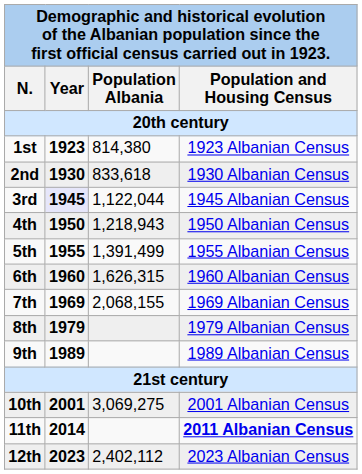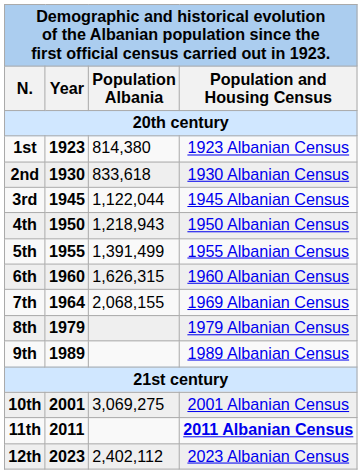(67, 199) lavender background -> (67, 199) no background
(67, 302) 1969 -> (67, 302) 1964
(67, 430) 2014 -> (67, 430) 2011
